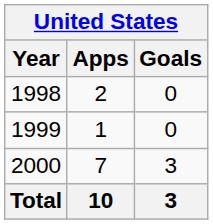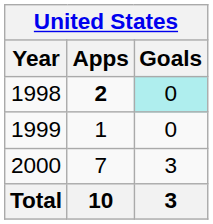(101, 93) normal -> (101, 93) bold
(171, 93) no background -> (171, 93) paleturquoise background
